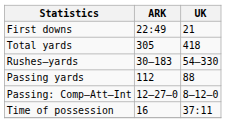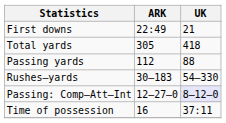rows swapped: (42, 62) <-> (45, 78)
(201, 94) no background -> (201, 94) lavender background
